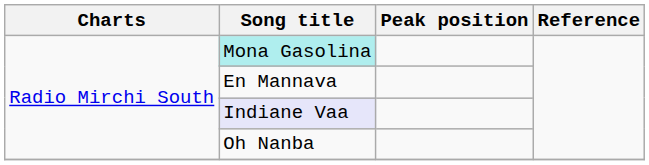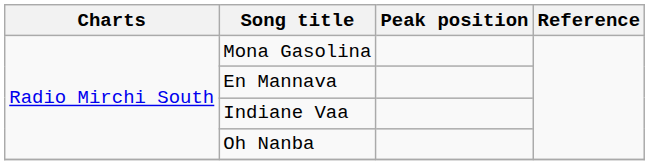(297, 51) paleturquoise background -> (297, 51) no background
(286, 113) lavender background -> (286, 113) no background
